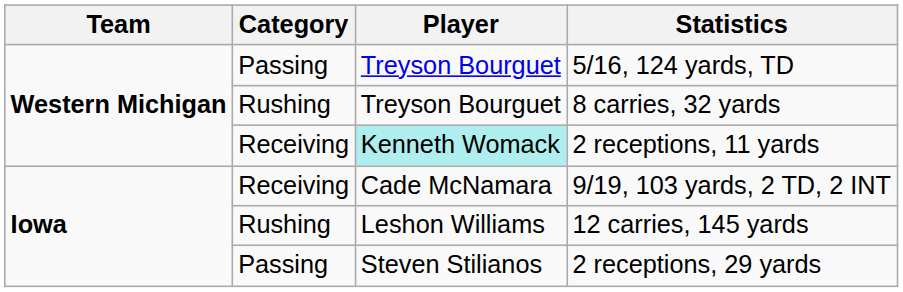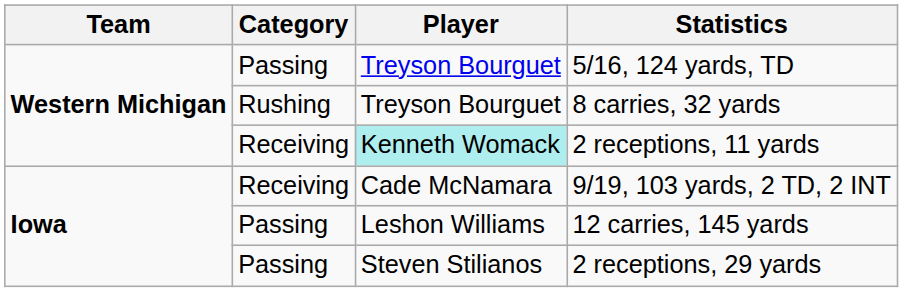(285, 225) Rushing -> (283, 225) Passing
